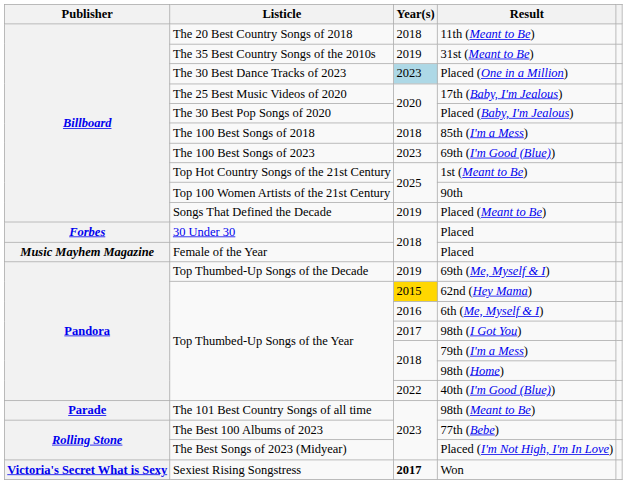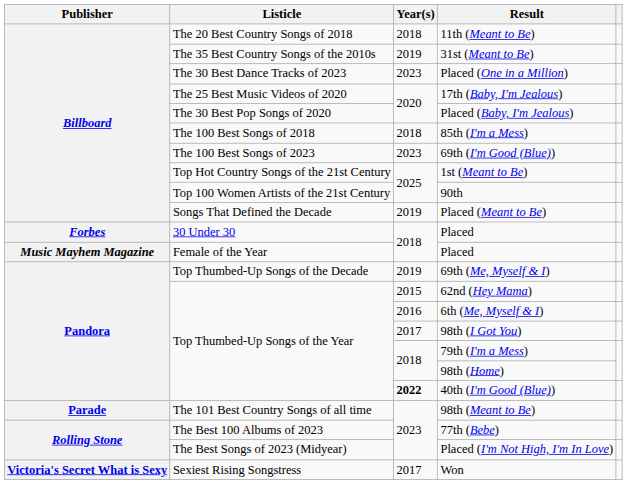(409, 73) lightblue background -> (409, 73) no background
(409, 291) gold background -> (409, 291) no background
(409, 390) normal -> (409, 390) bold
(409, 469) bold -> (409, 469) normal
